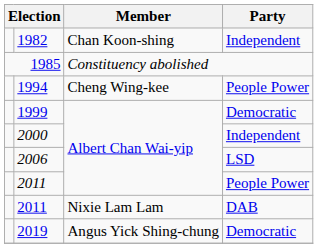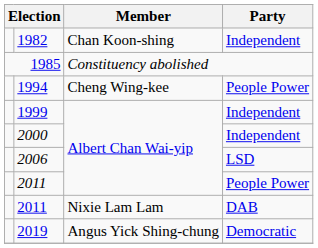(261, 111) Democratic -> (263, 111) Independent
